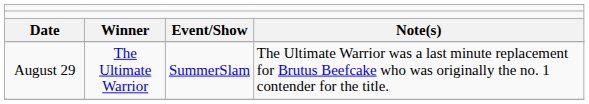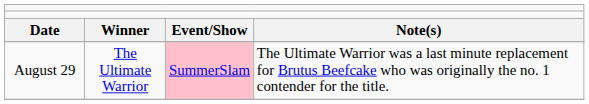(209, 70) no background -> (209, 70) pink background
